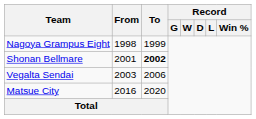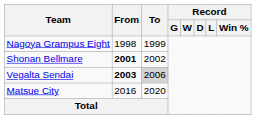(125, 59) normal -> (125, 59) bold
(155, 59) bold -> (155, 59) normal
(125, 75) normal -> (125, 75) bold
(155, 75) no background -> (155, 75) lightgrey background
